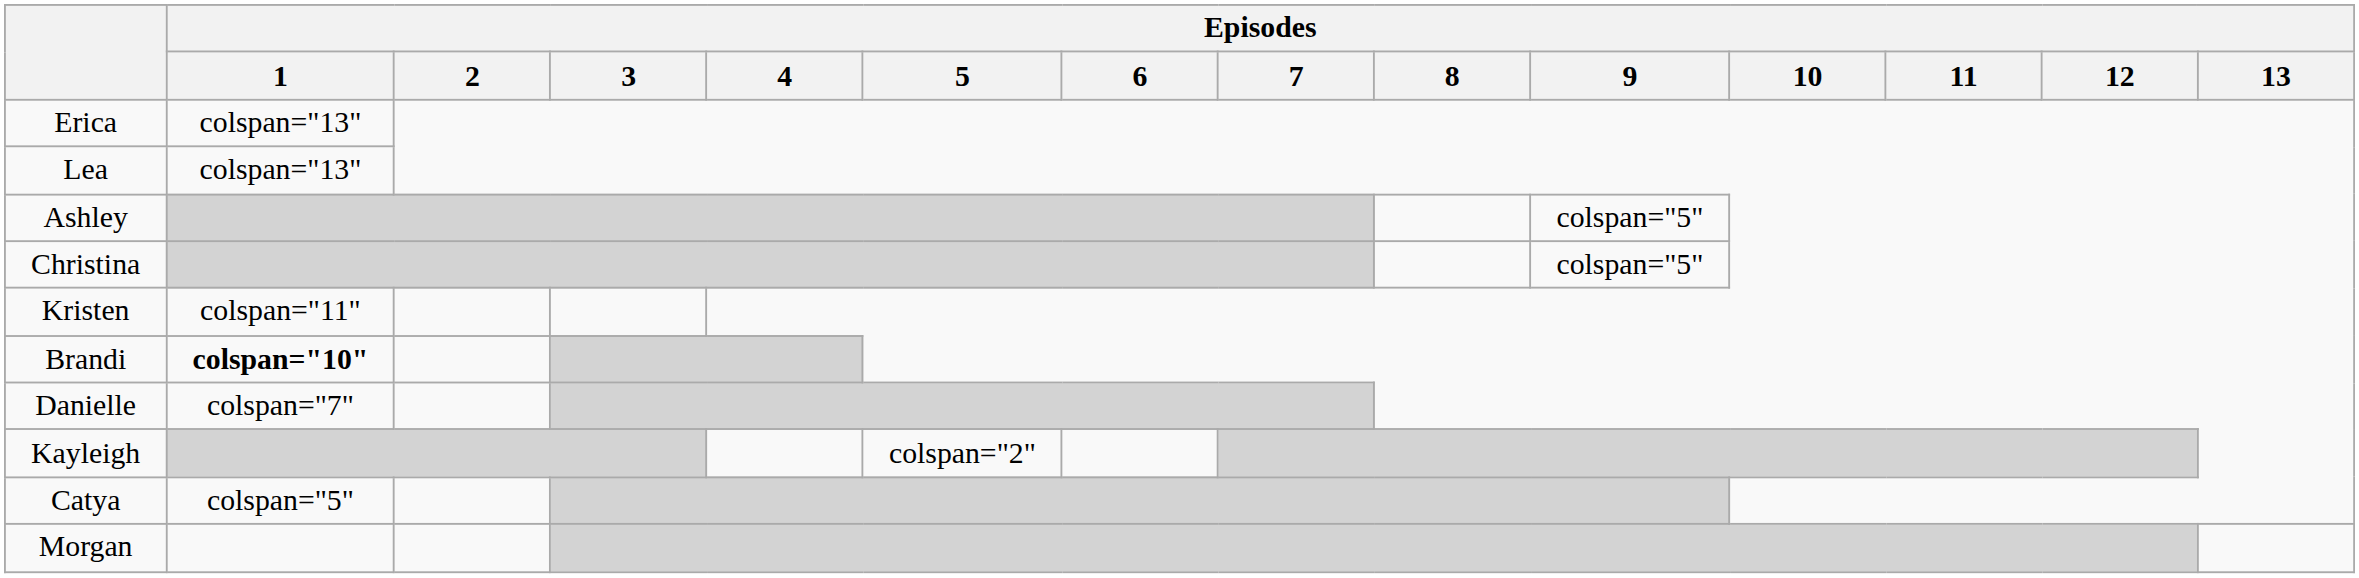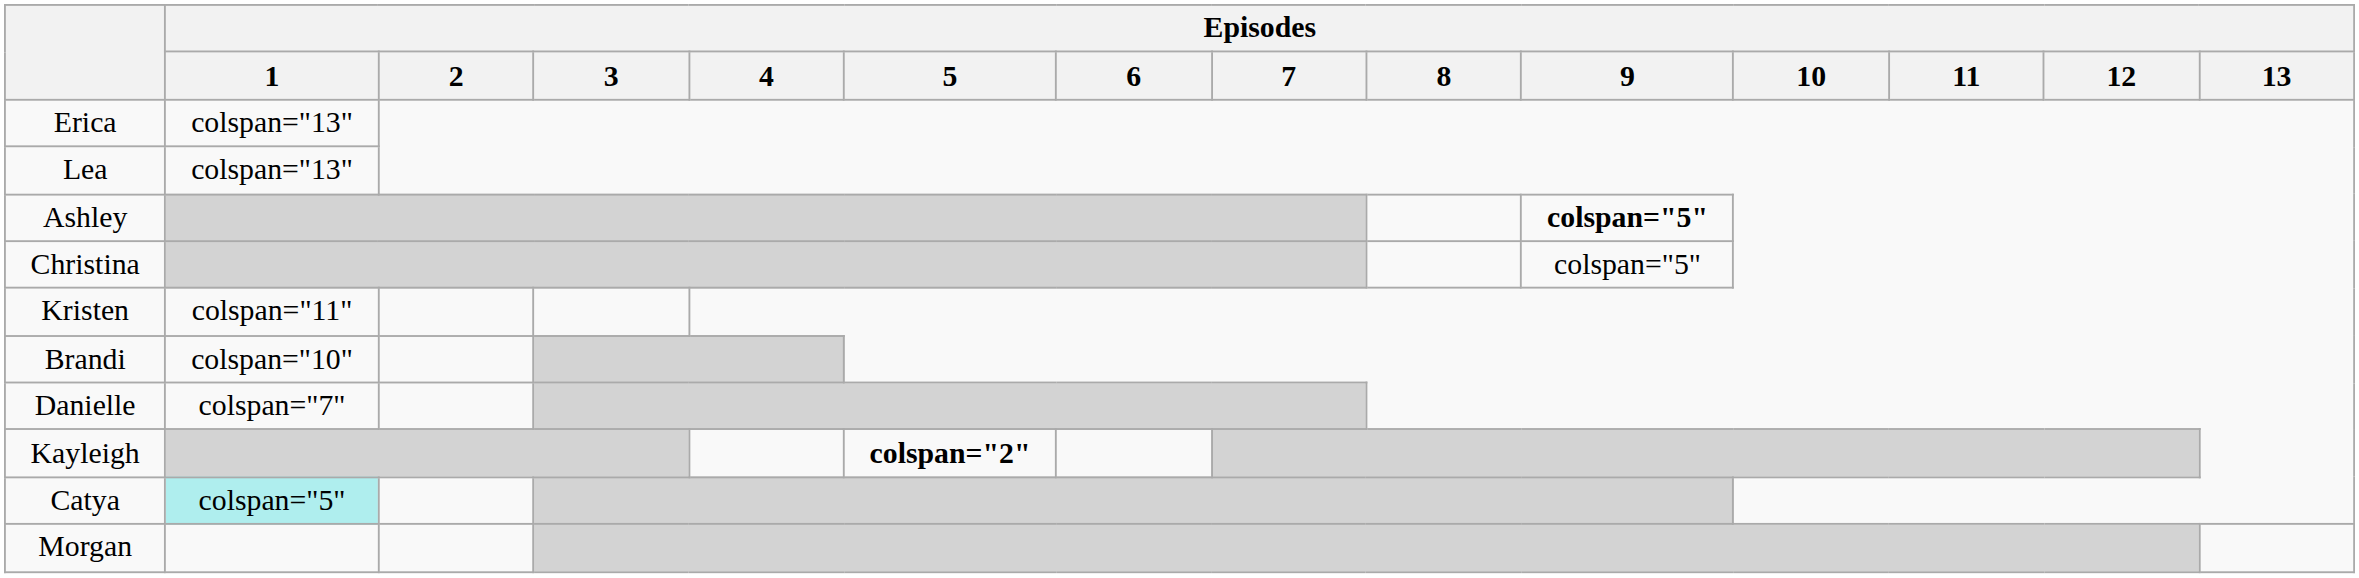(1630, 216) normal -> (1628, 216) bold
(280, 358) bold -> (272, 358) normal
(962, 452) normal -> (950, 452) bold
(280, 500) no background -> (272, 500) paleturquoise background
